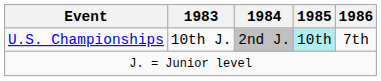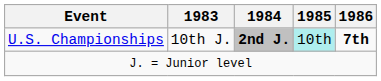(264, 40) normal -> (264, 40) bold
(356, 40) normal -> (356, 40) bold
